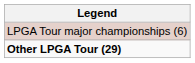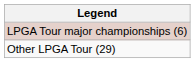(64, 49) bold -> (61, 49) normal
